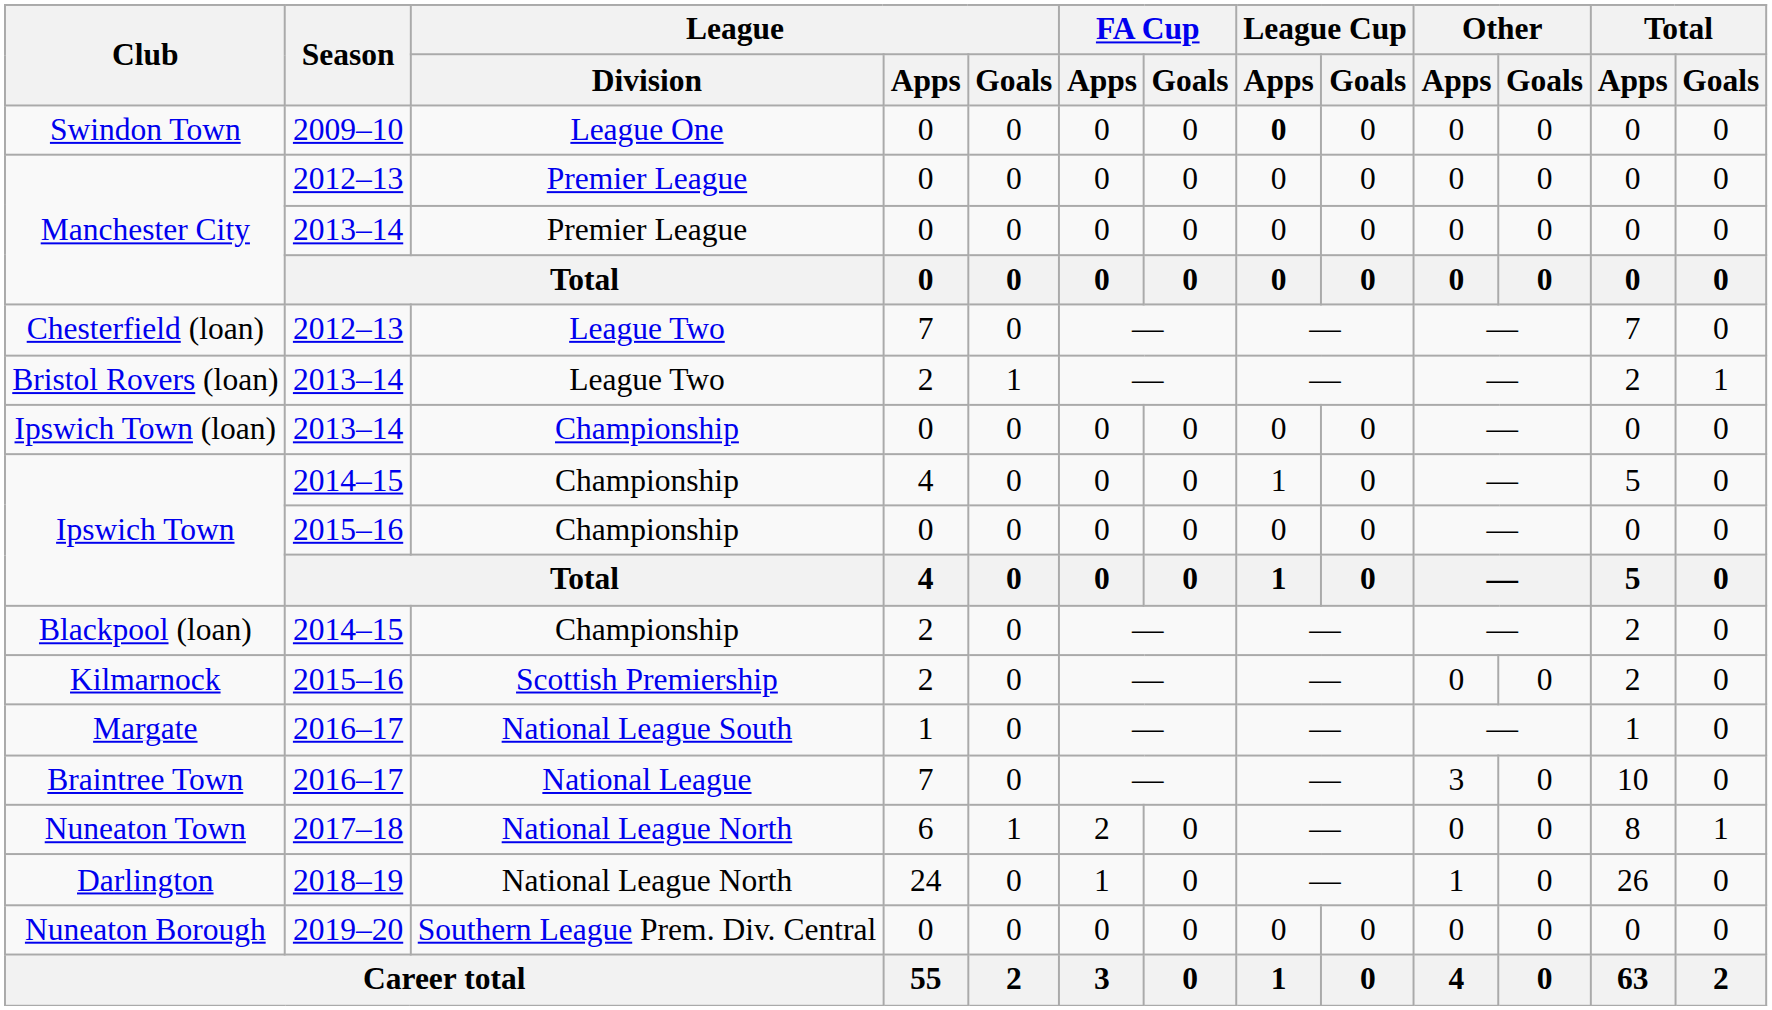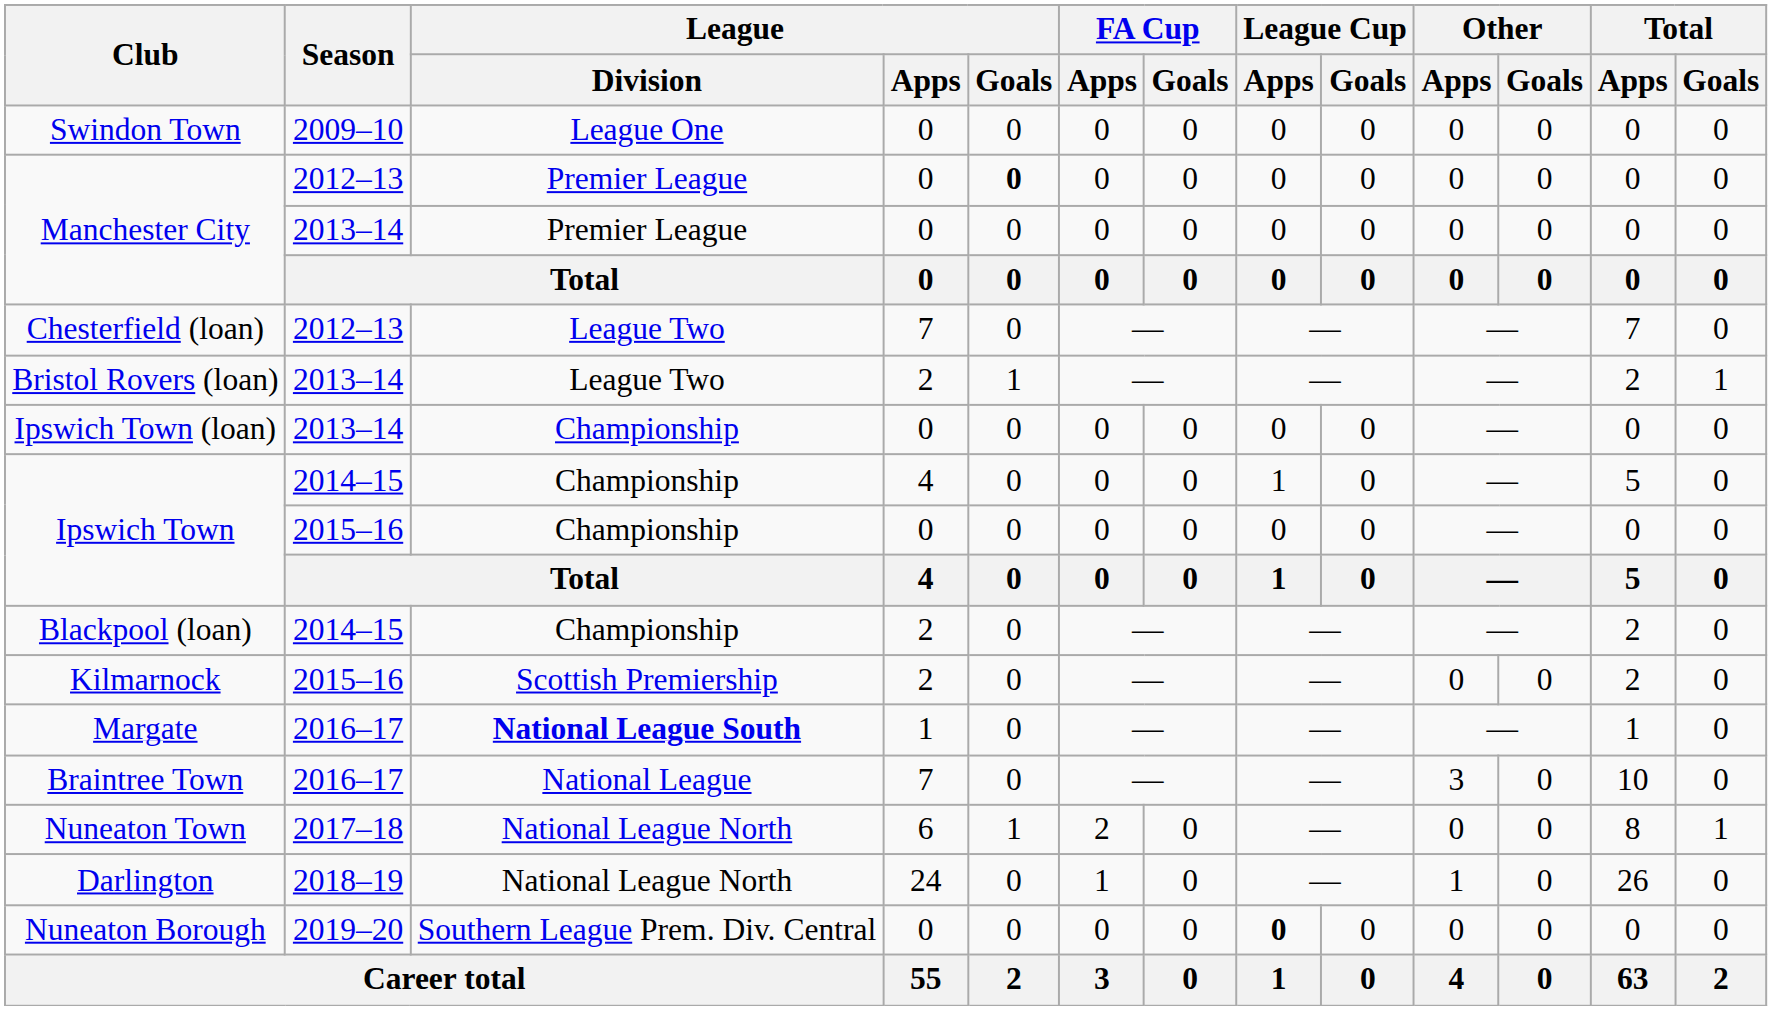(1279, 129) bold -> (1279, 129) normal
(1014, 179) normal -> (1014, 179) bold
(647, 729) normal -> (647, 729) bold
(1279, 929) normal -> (1279, 929) bold
